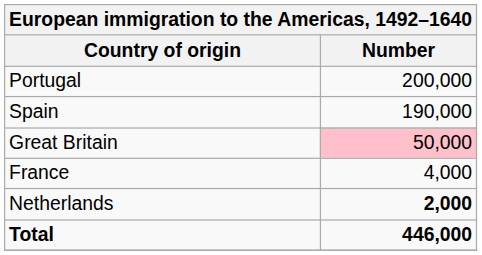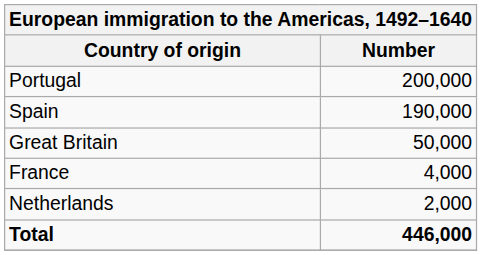(442, 142) pink background -> (442, 142) no background
(448, 204) bold -> (448, 204) normal
